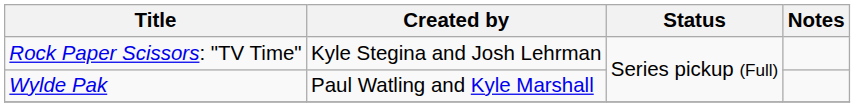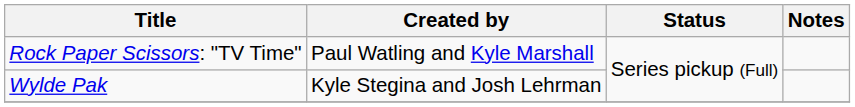(456, 53) Kyle Stegina and Josh Lehrman -> (452, 53) Paul Watling and Kyle Marshall
(452, 85) Paul Watling and Kyle Marshall -> (456, 85) Kyle Stegina and Josh Lehrman
